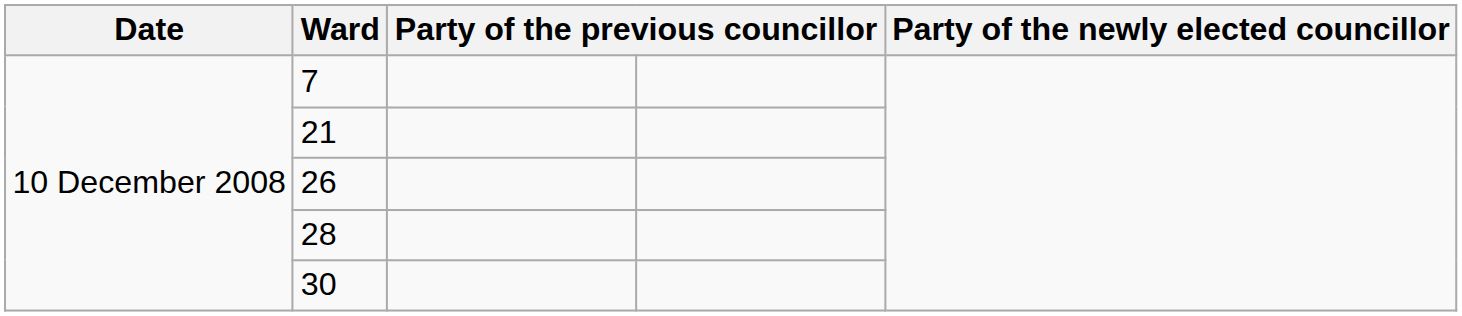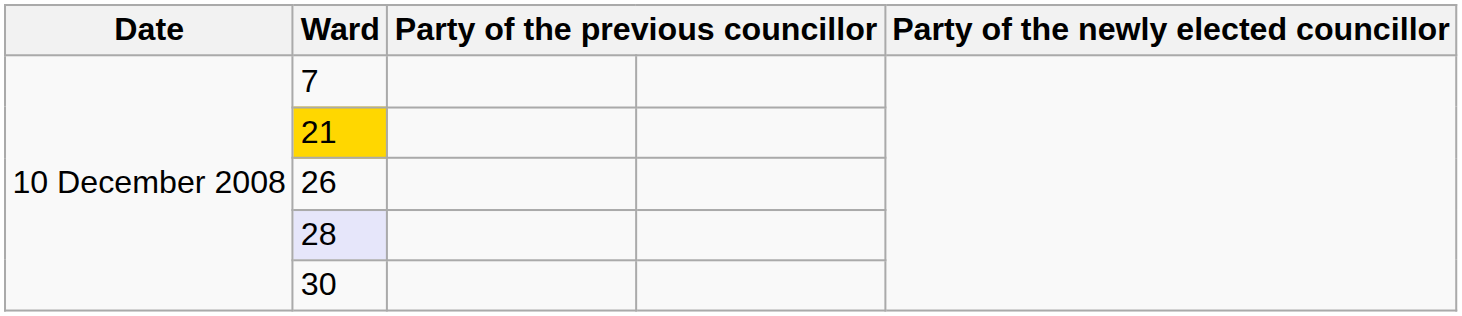(319, 132) no background -> (319, 132) gold background
(319, 234) no background -> (319, 234) lavender background
